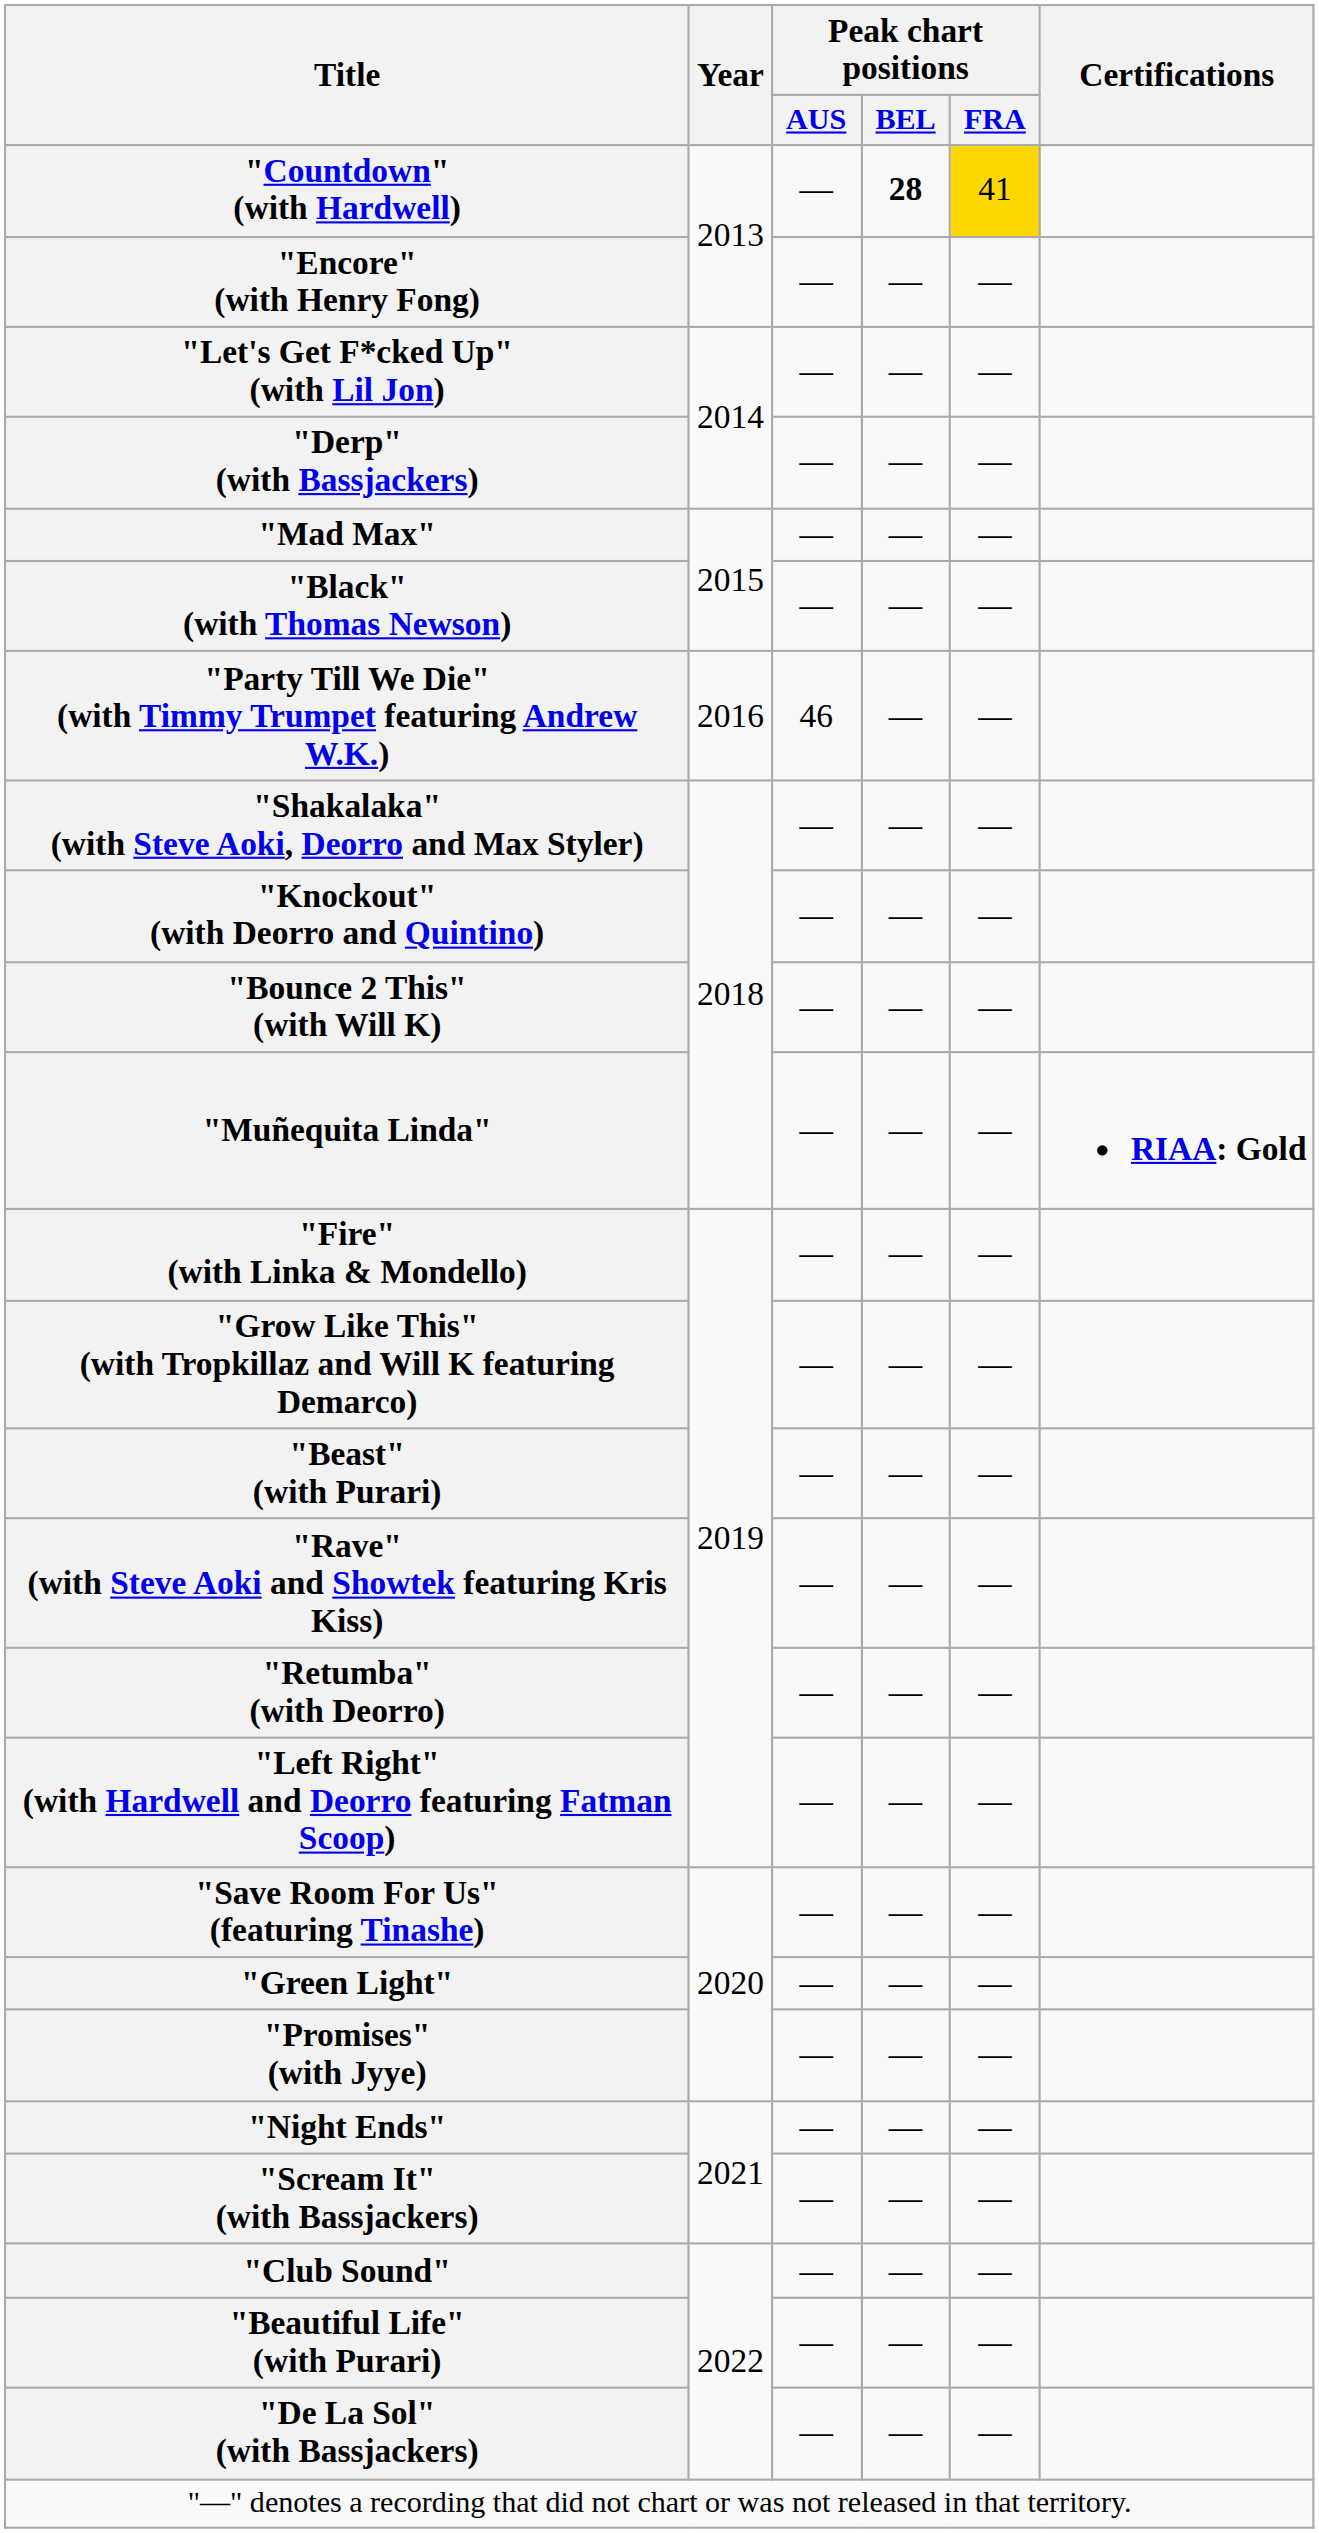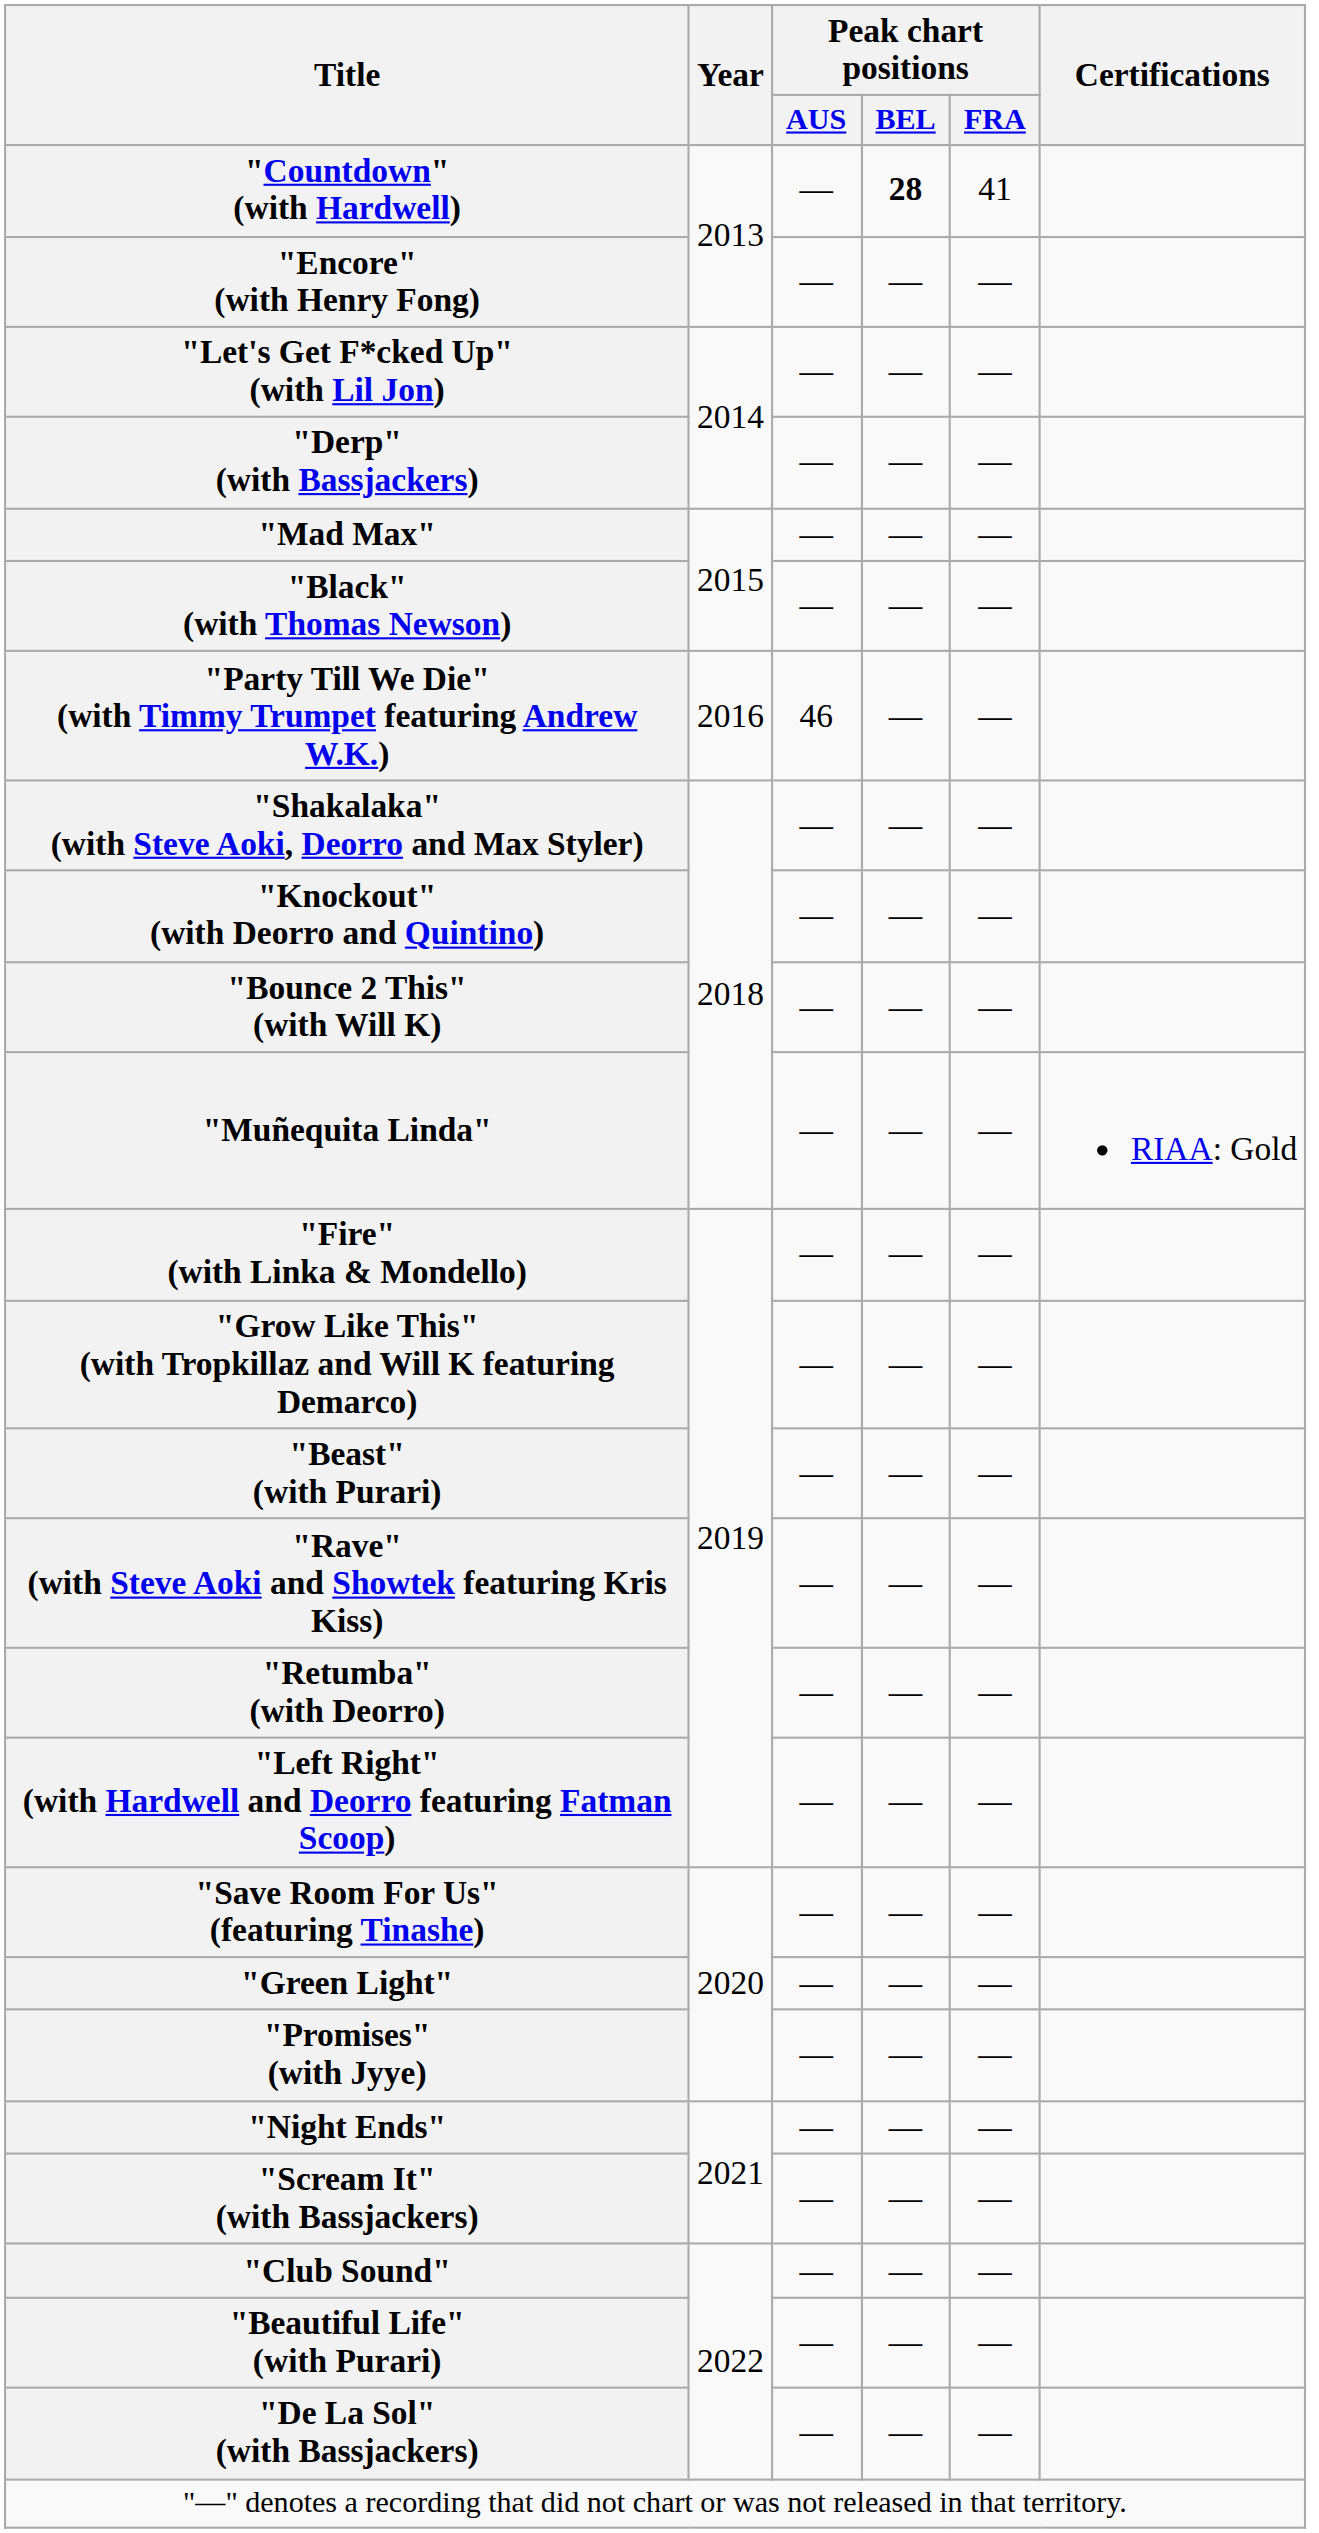(995, 190) gold background -> (995, 190) no background
(1177, 1149) bold -> (1172, 1149) normal
